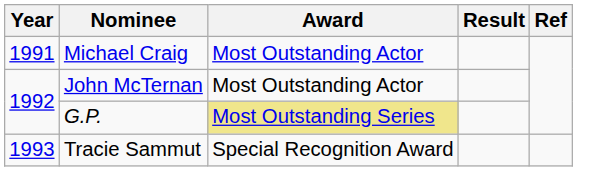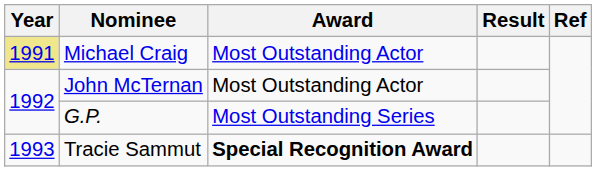(32, 52) no background -> (32, 52) khaki background
(323, 117) khaki background -> (323, 117) no background
(333, 149) normal -> (343, 149) bold
